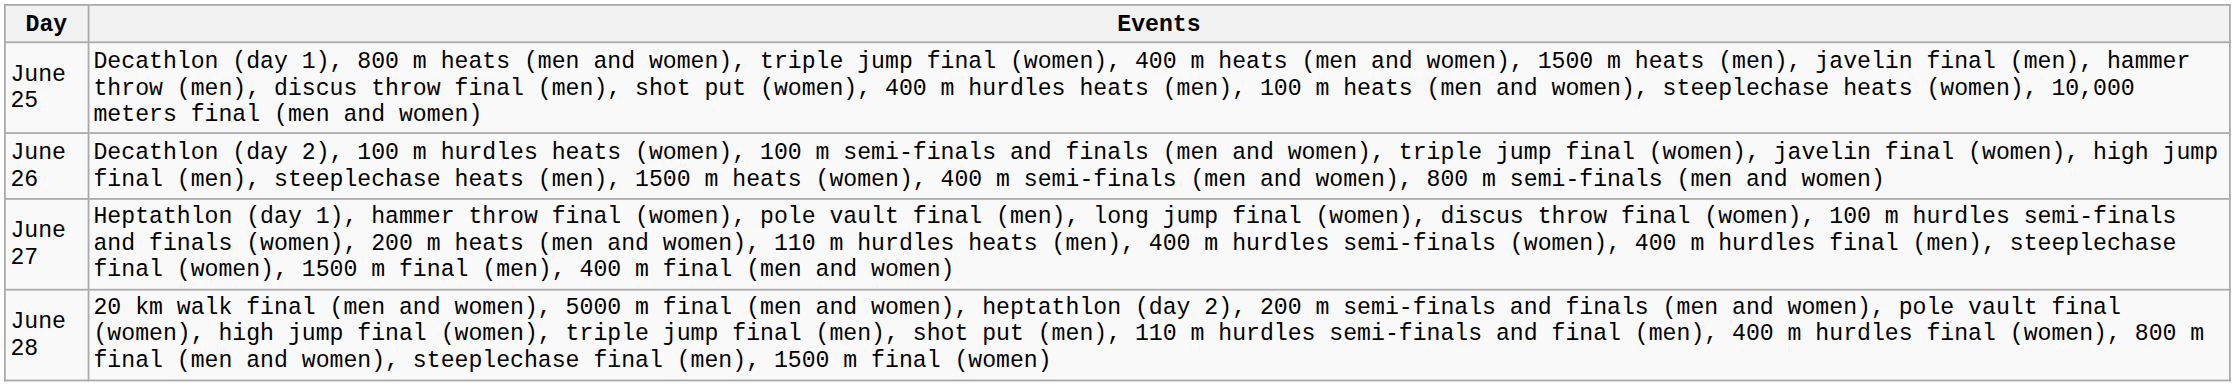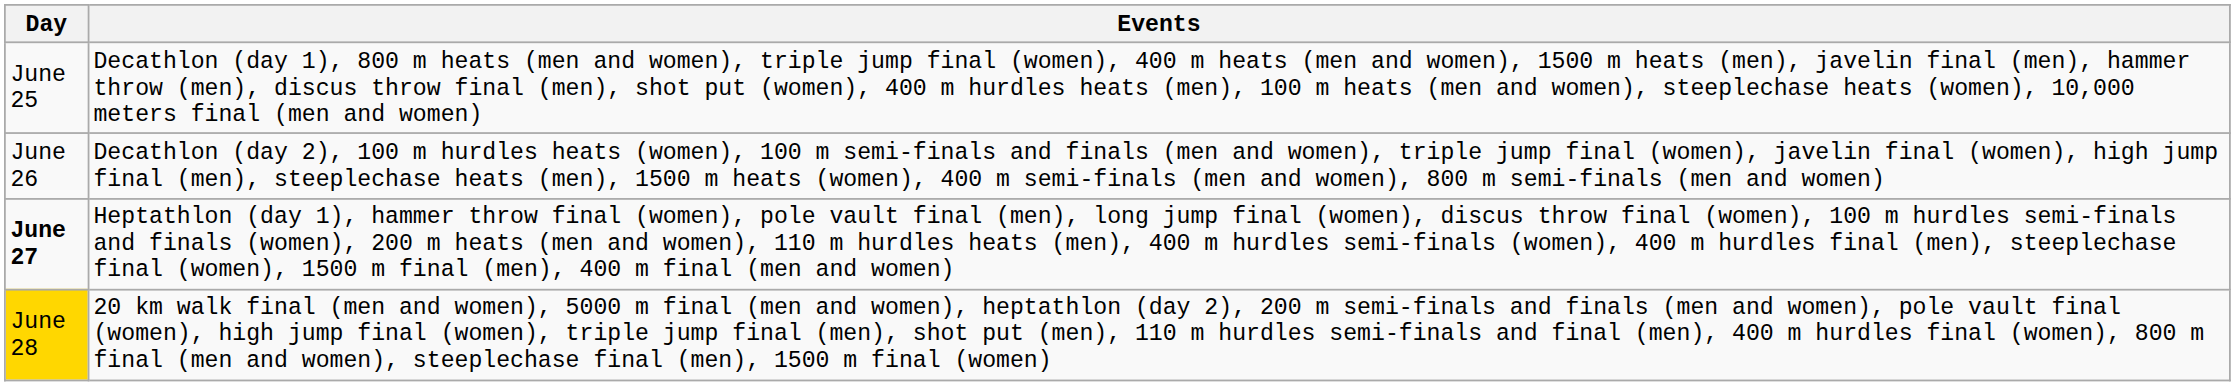(38, 244) normal -> (38, 244) bold
(38, 335) no background -> (38, 335) gold background
